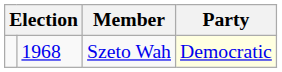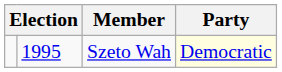(41, 51) 1968 -> (41, 51) 1995
